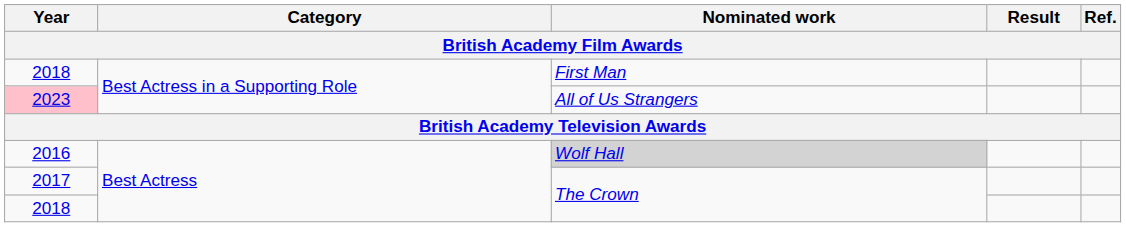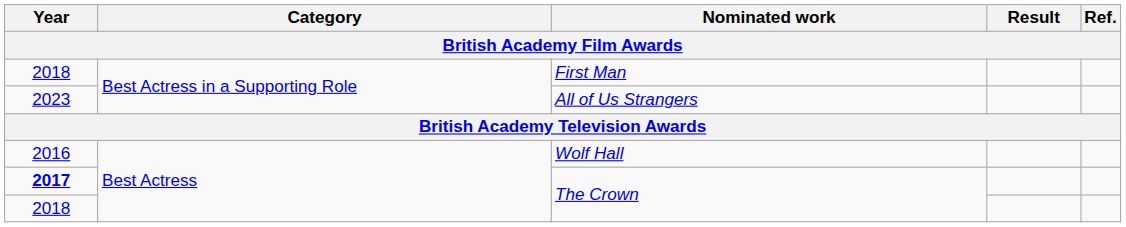(51, 99) pink background -> (51, 99) no background
(589, 153) lightgrey background -> (589, 153) no background
(51, 180) normal -> (51, 180) bold
